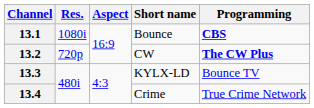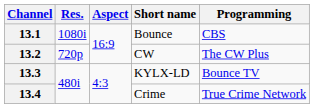(214, 34) bold -> (214, 34) normal
(238, 53) bold -> (235, 53) normal
